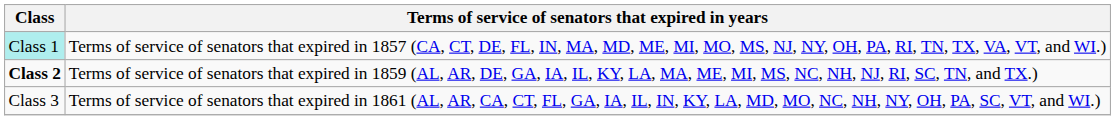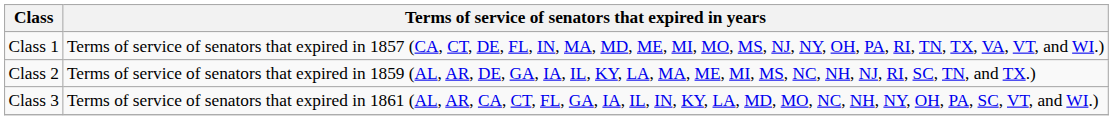(34, 45) paleturquoise background -> (34, 45) no background
(35, 73) bold -> (34, 73) normal
